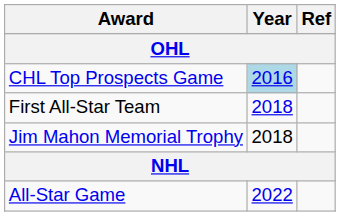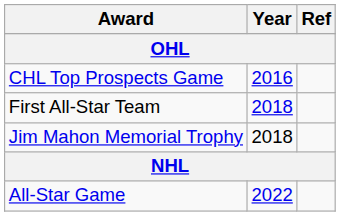(272, 78) lightblue background -> (272, 78) no background
